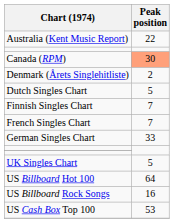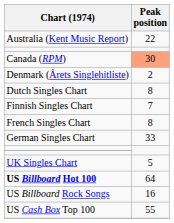(150, 91) 5 -> (150, 91) 8
(150, 122) 7 -> (150, 122) 8
(50, 178) normal -> (51, 178) bold
(150, 210) 53 -> (150, 210) 55
